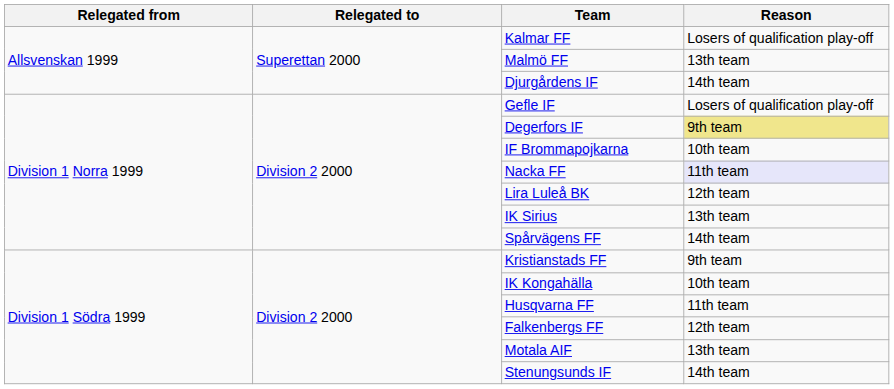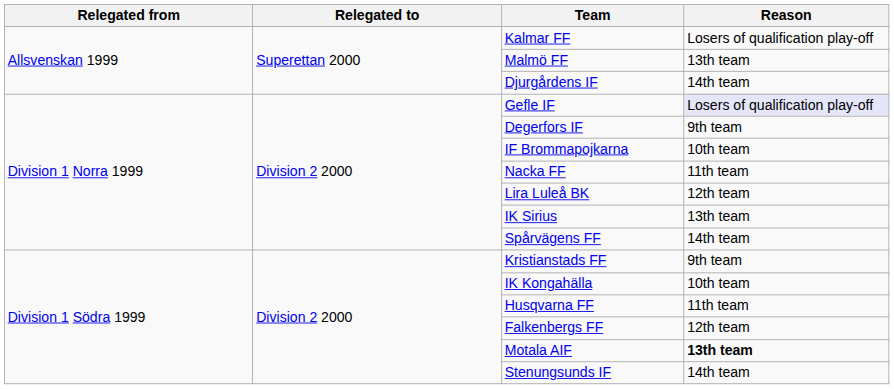(780, 104) no background -> (780, 104) lavender background
(715, 127) khaki background -> (715, 127) no background
(718, 171) lavender background -> (718, 171) no background
(718, 350) normal -> (720, 350) bold
